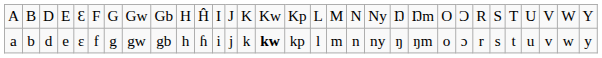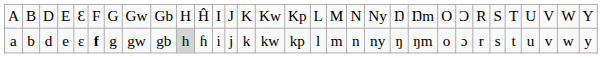(96, 40) normal -> (96, 40) bold
(186, 40) no background -> (186, 40) lightgrey background
(270, 40) bold -> (270, 40) normal
